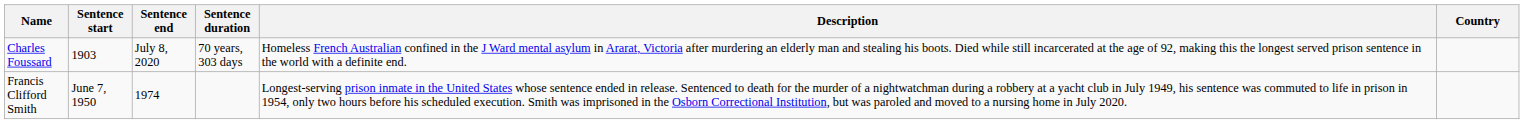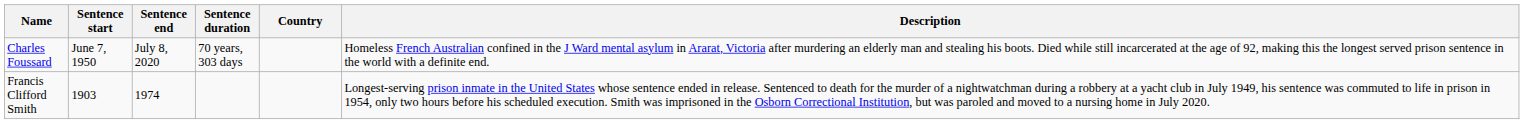columns swapped: (1478, 21) <-> (848, 21)
(84, 54) 1903 -> (89, 54) June 7, 1950
(89, 95) June 7, 1950 -> (84, 95) 1903
